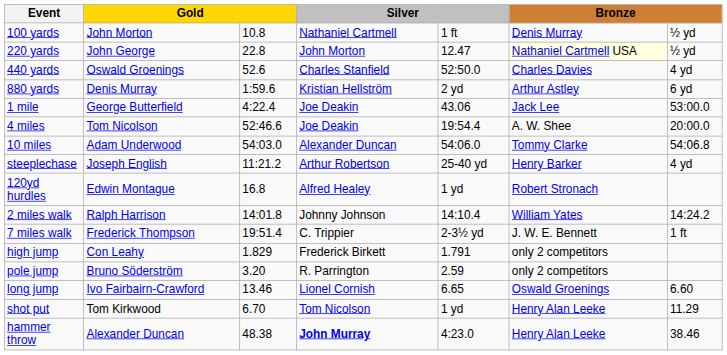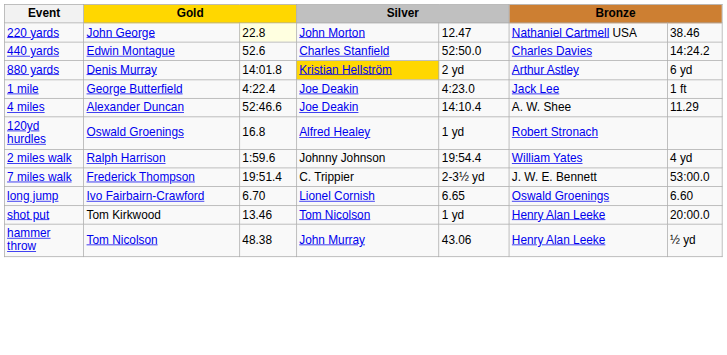- row: (33, 32)
(254, 51) no background -> (254, 32) lightyellow background
(574, 51) lightyellow background -> (574, 32) no background
(683, 51) ½ yd -> (685, 32) 38.46
(135, 70) Oswald Groenings -> (131, 51) Edwin Montague
(681, 70) 4 yd -> (690, 51) 14:24.2
(259, 88) 1:59.6 -> (262, 70) 14:01.8
(346, 88) no background -> (346, 70) gold background
(456, 107) 43.06 -> (458, 88) 4:23.0
(690, 107) 53:00.0 -> (678, 88) 1 ft
(122, 126) Tom Nicolson -> (135, 107) Alexander Duncan
(461, 126) 19:54.4 -> (462, 107) 14:10.4
(690, 126) 20:00.0 -> (684, 107) 11.29
- row: (29, 145)
- row: (42, 164)
(131, 189) Edwin Montague -> (135, 133) Oswald Groenings
(262, 214) 14:01.8 -> (259, 158) 1:59.6
(461, 214) 14:10.4 -> (462, 158) 19:54.4
(690, 214) 14:24.2 -> (681, 158) 4 yd
(678, 233) 1 ft -> (690, 177) 53:00.0
- row: (33, 252)
- row: (33, 271)
(257, 290) 13.46 -> (254, 196) 6.70
(254, 308) 6.70 -> (257, 214) 13.46
(684, 308) 11.29 -> (690, 214) 20:00.0
(135, 334) Alexander Duncan -> (122, 240) Tom Nicolson
(335, 334) bold -> (332, 240) normal
(457, 334) 4:23.0 -> (457, 240) 43.06
(685, 334) 38.46 -> (683, 240) ½ yd
